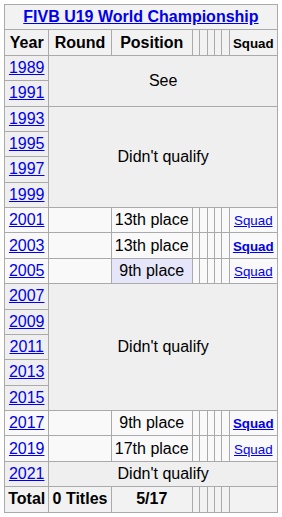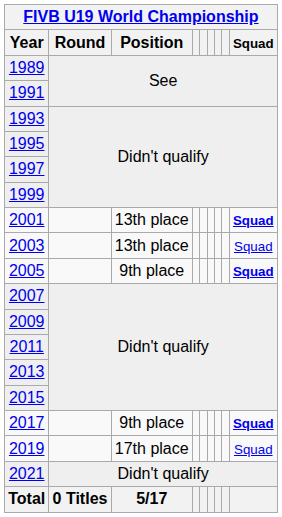(253, 221) normal -> (253, 220) bold
(253, 245) bold -> (253, 246) normal
(152, 270) lavender background -> (152, 270) no background
(253, 271) normal -> (253, 270) bold
